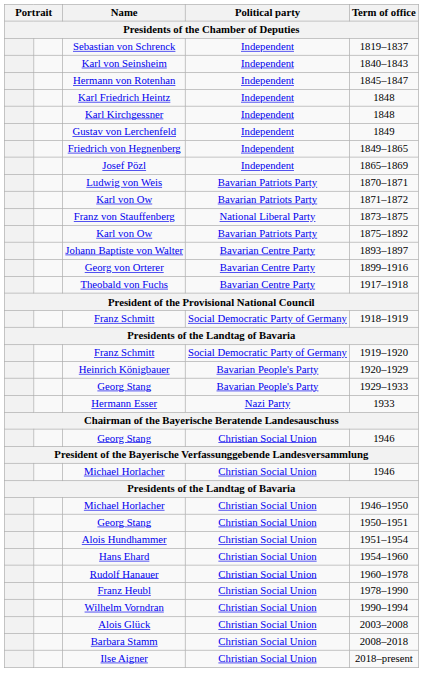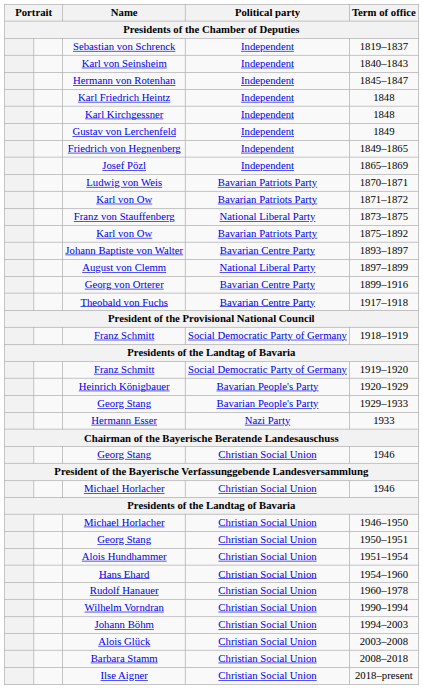+ row: (124, 268)
- row: (124, 591)
+ row: (124, 625)
